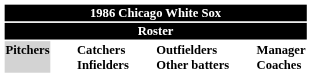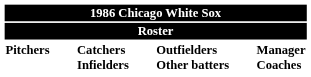(28, 49) lightgrey background -> (28, 49) no background
